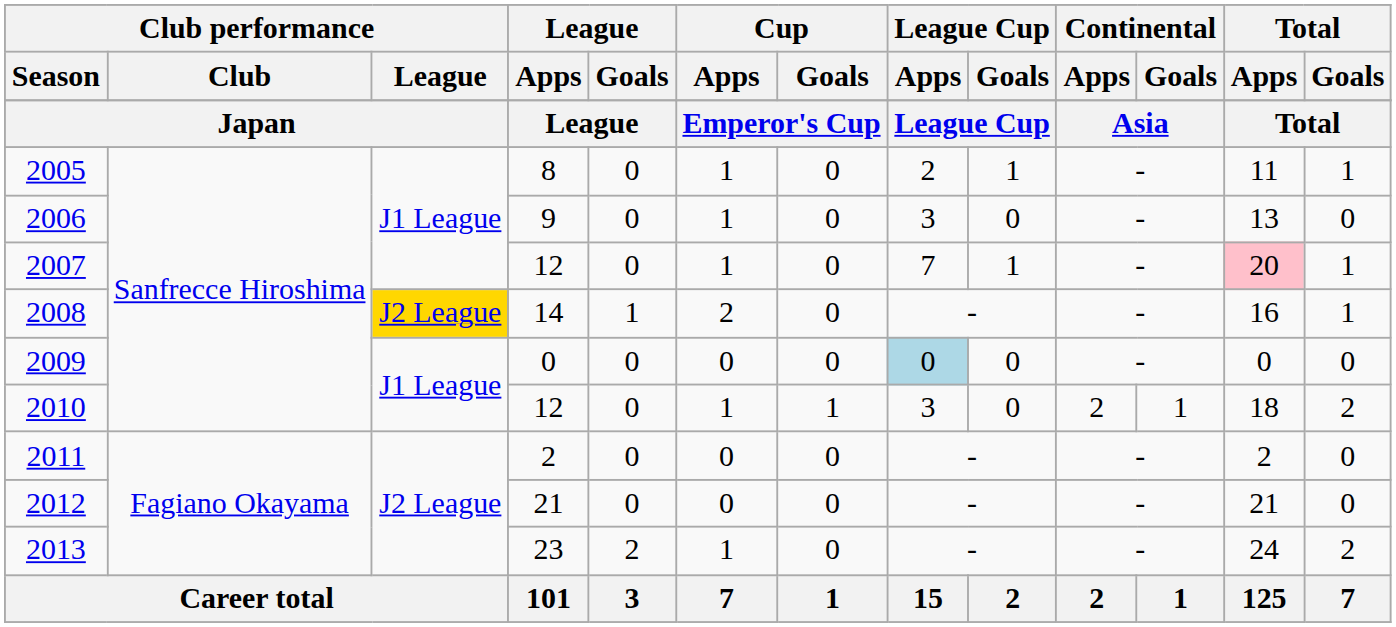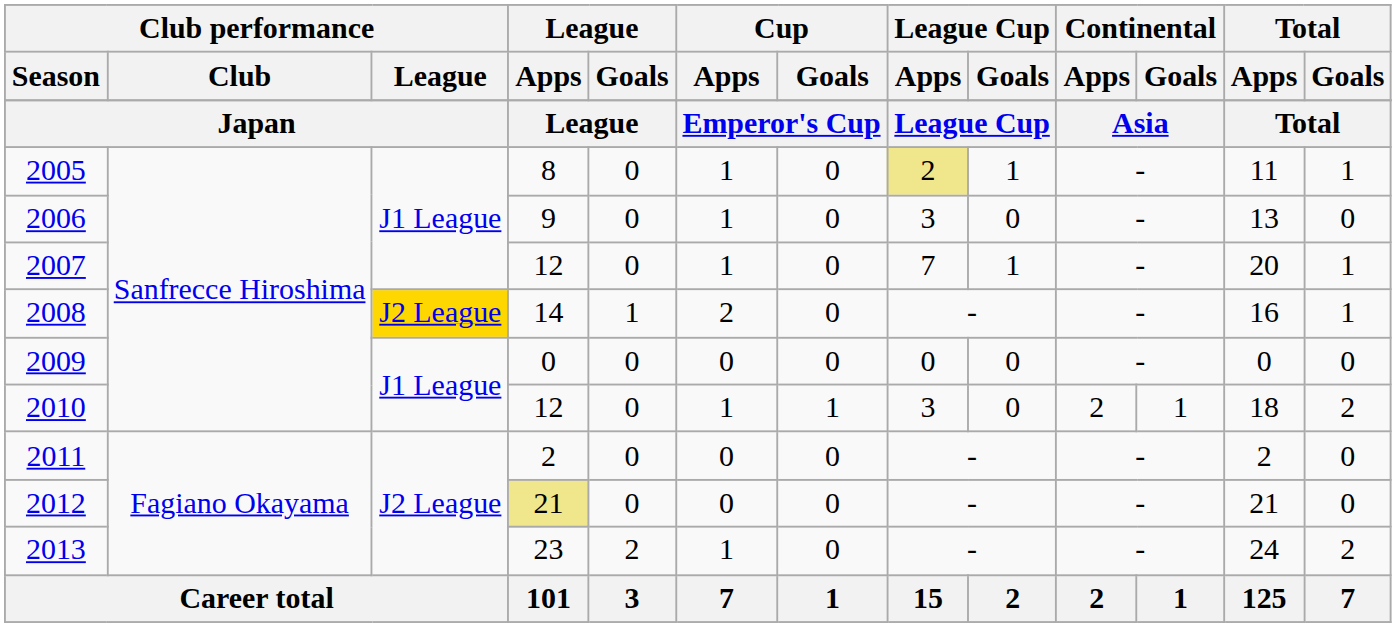(928, 170) no background -> (928, 170) khaki background
(1264, 265) pink background -> (1264, 265) no background
(928, 360) lightblue background -> (928, 360) no background
(548, 502) no background -> (548, 502) khaki background
